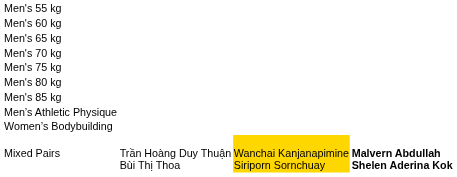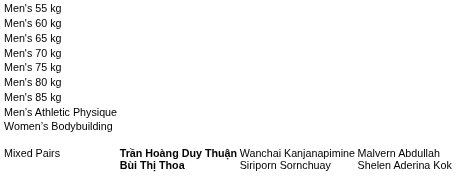(175, 159) normal -> (178, 159) bold
(291, 159) gold background -> (297, 159) no background
(402, 159) bold -> (405, 159) normal
